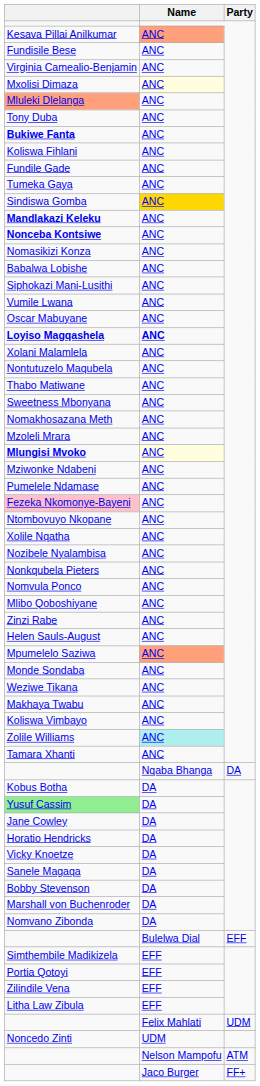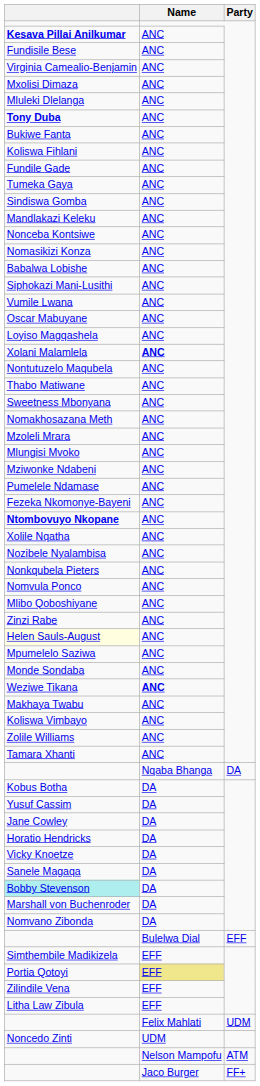(62, 34) normal -> (66, 34) bold
(153, 34) lightsalmon background -> (153, 34) no background
(153, 84) lightyellow background -> (153, 84) no background
(46, 101) lightsalmon background -> (46, 101) no background
(32, 118) normal -> (34, 118) bold
(41, 134) bold -> (39, 134) normal
(153, 201) gold background -> (153, 201) no background
(54, 218) bold -> (51, 218) normal
(54, 235) bold -> (51, 235) normal
(55, 335) bold -> (52, 335) normal
(153, 335) bold -> (153, 335) normal
(153, 352) normal -> (153, 352) bold
(46, 453) bold -> (43, 453) normal
(153, 453) lightyellow background -> (153, 453) no background
(69, 503) pink background -> (69, 503) no background
(59, 520) normal -> (63, 520) bold
(53, 637) no background -> (53, 637) lightyellow background
(153, 654) lightsalmon background -> (153, 654) no background
(153, 687) normal -> (153, 687) bold
(153, 737) paleturquoise background -> (153, 737) no background
(39, 804) lightgreen background -> (39, 804) no background
(48, 888) no background -> (48, 888) paleturquoise background
(152, 972) no background -> (152, 972) khaki background
